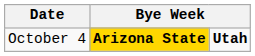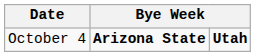(149, 40) gold background -> (149, 40) no background
